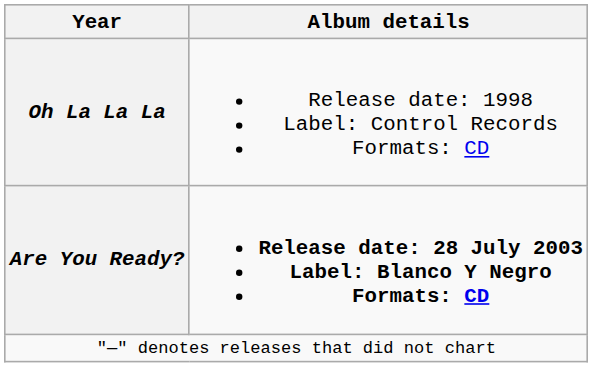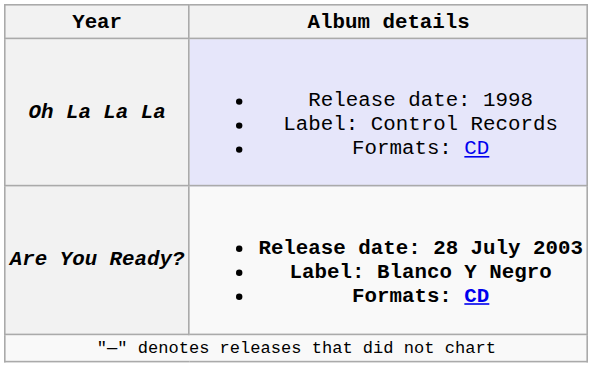(389, 124) no background -> (389, 124) lavender background
